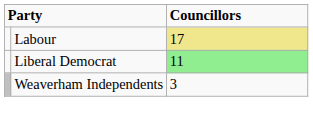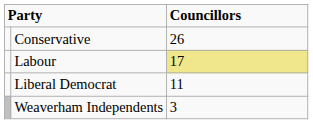+ row: (52, 38)
(177, 61) lightgreen background -> (177, 84) no background
